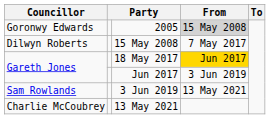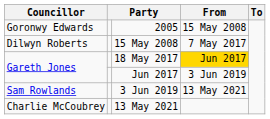(214, 28) lightgrey background -> (214, 28) no background
